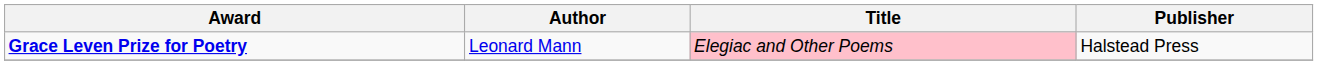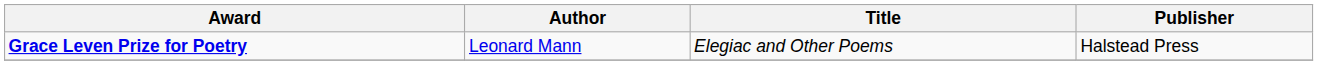(793, 45) pink background -> (793, 45) no background
